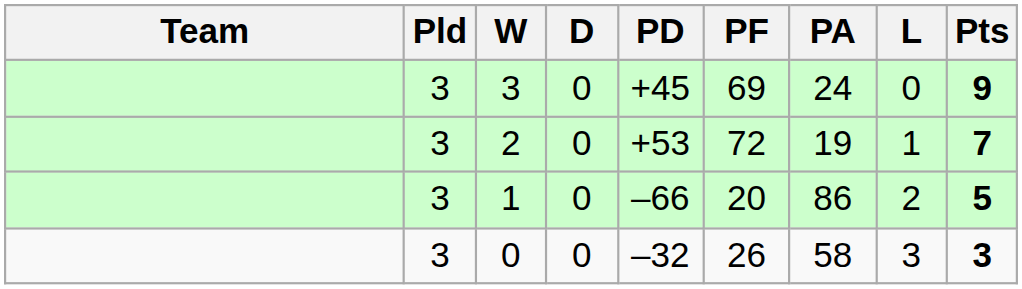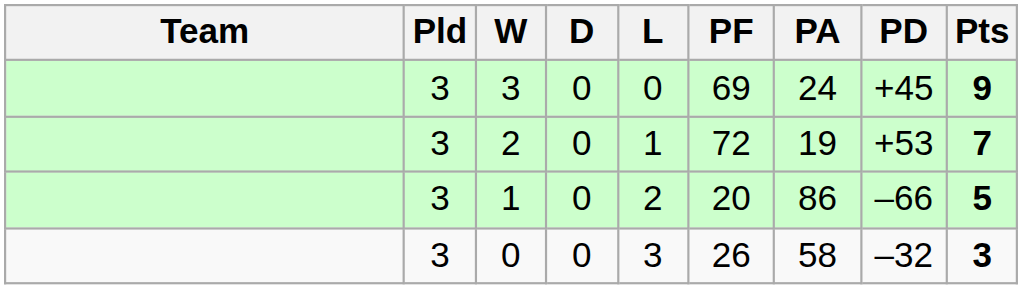columns swapped: (911, 32) <-> (660, 32)
